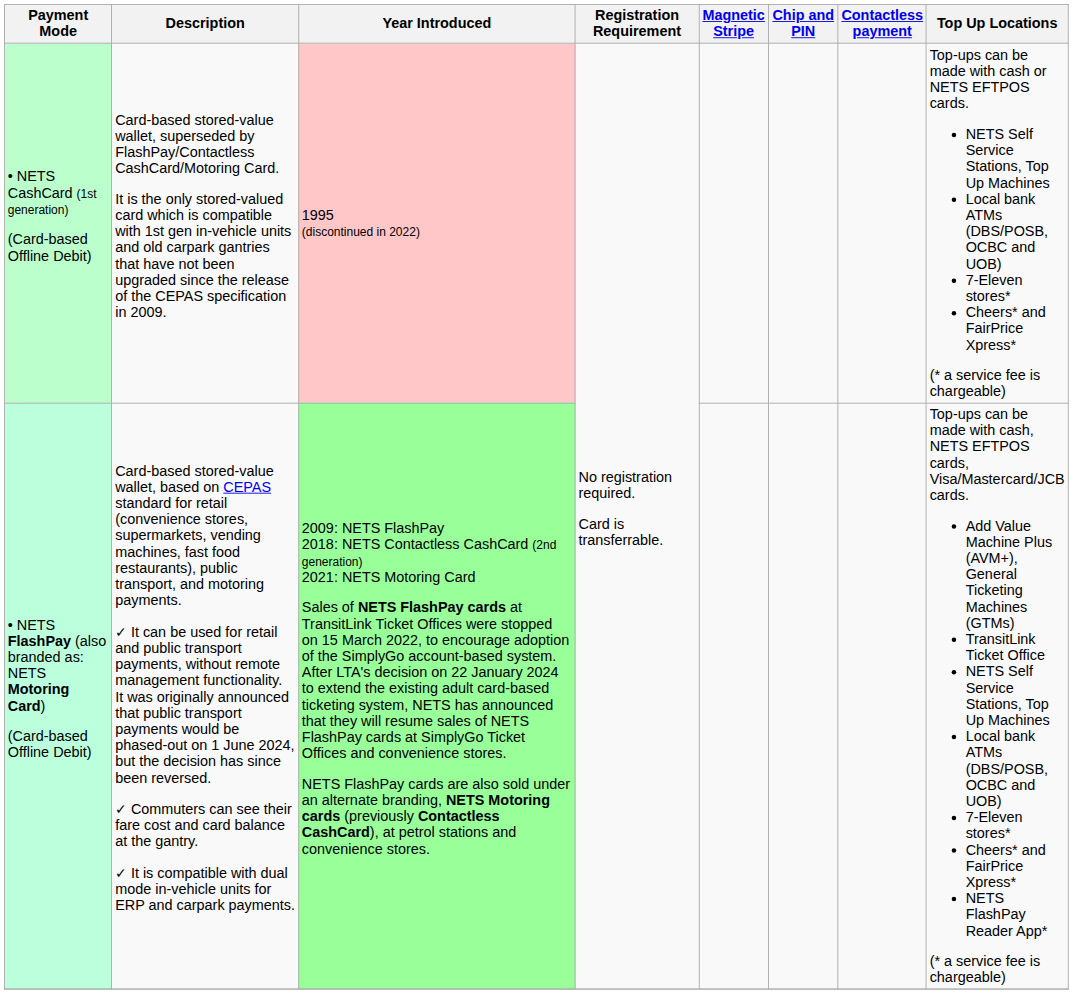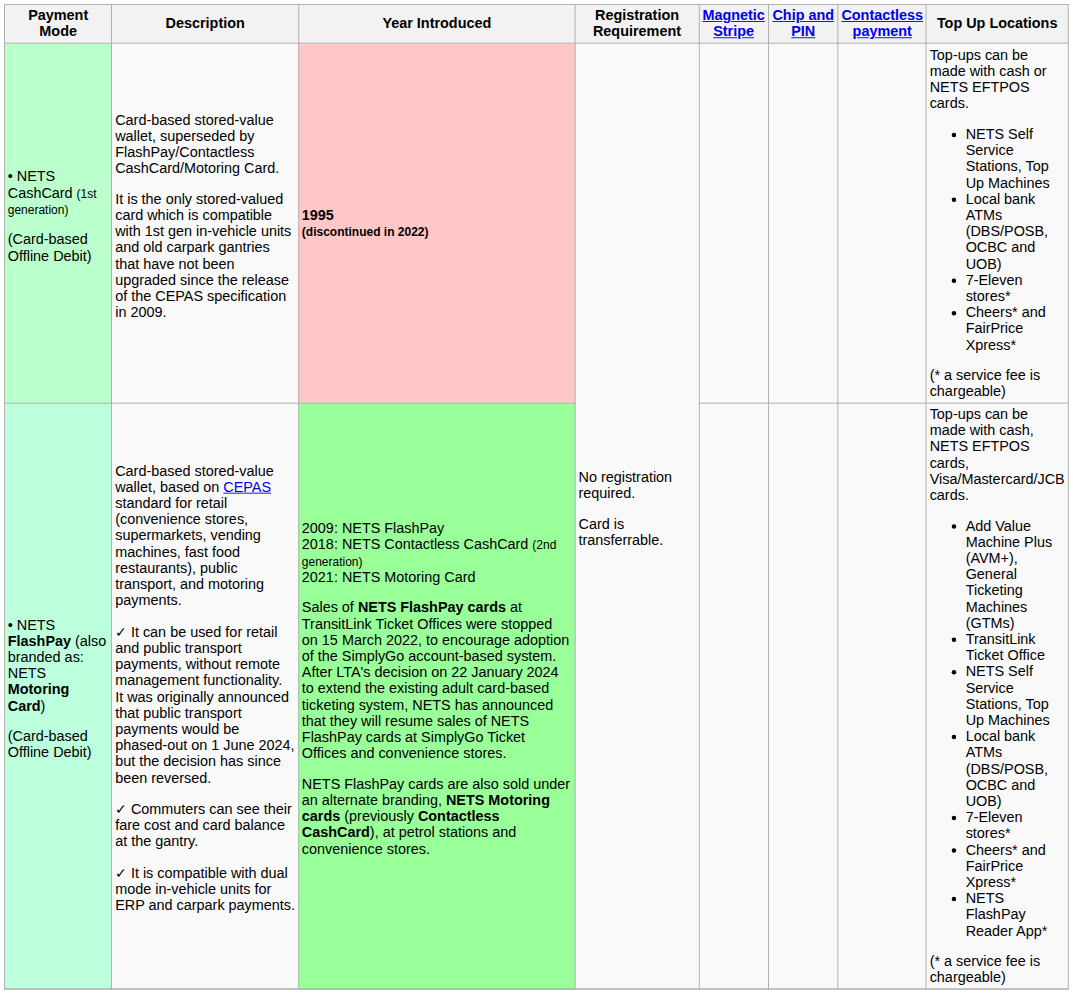(361, 223) normal -> (365, 223) bold
